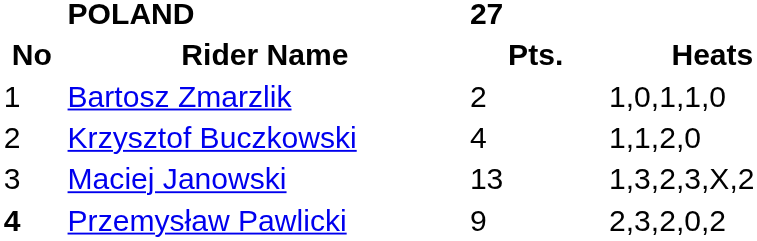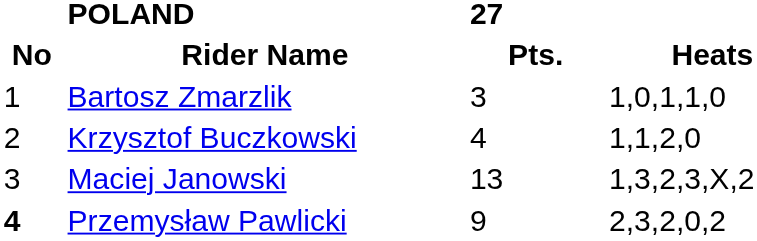(478, 96) 2 -> (478, 96) 3
